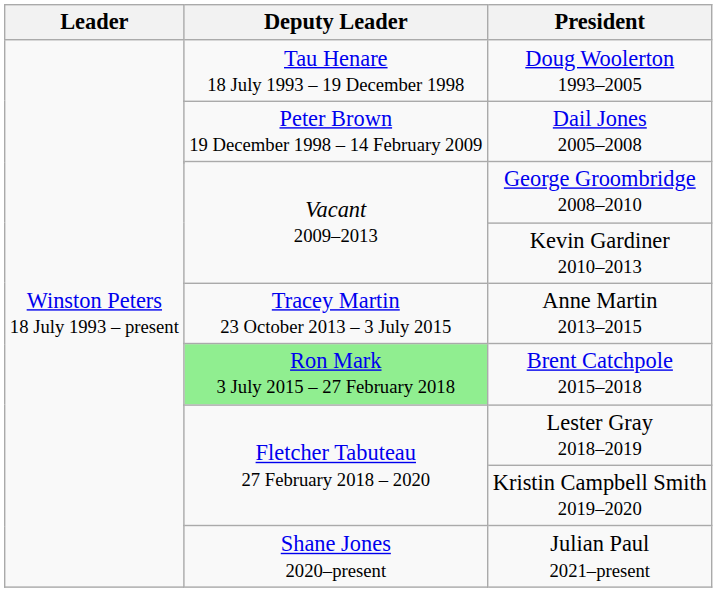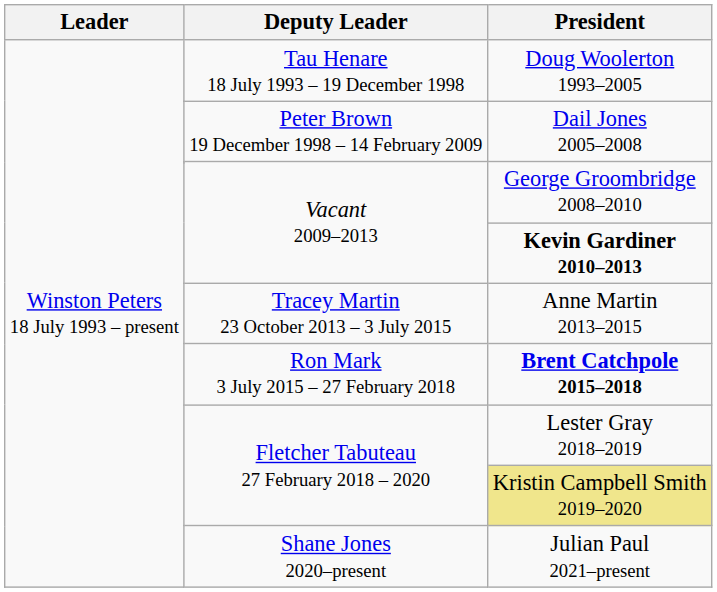(600, 252) normal -> (600, 252) bold
(336, 374) lightgreen background -> (336, 374) no background
(600, 374) normal -> (600, 374) bold
(600, 495) no background -> (600, 495) khaki background
